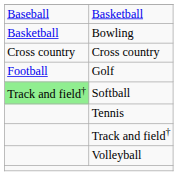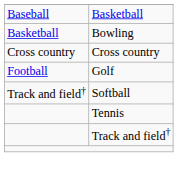(47, 92) lightgreen background -> (47, 92) no background
- row: (117, 155)
